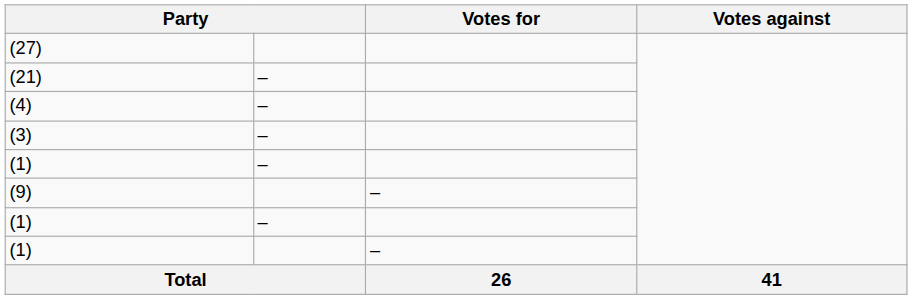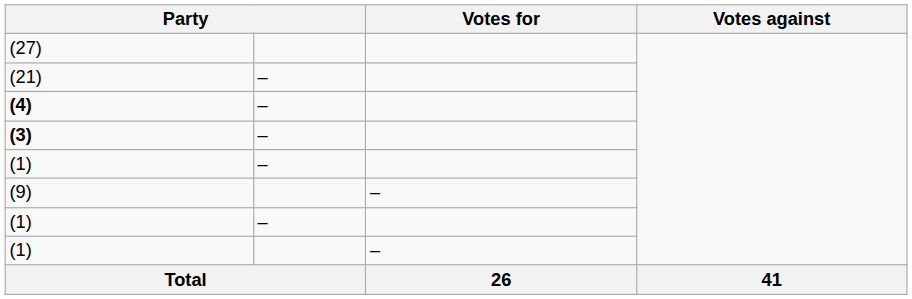(21, 105) normal -> (21, 105) bold
(21, 134) normal -> (21, 134) bold
